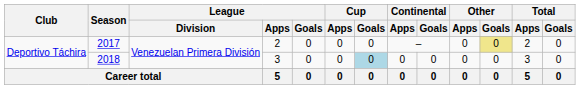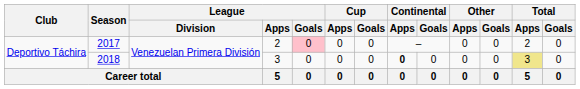(309, 44) no background -> (309, 44) pink background
(496, 44) khaki background -> (496, 44) no background
(371, 60) lightblue background -> (371, 60) no background
(402, 60) normal -> (402, 60) bold
(527, 60) no background -> (527, 60) khaki background
